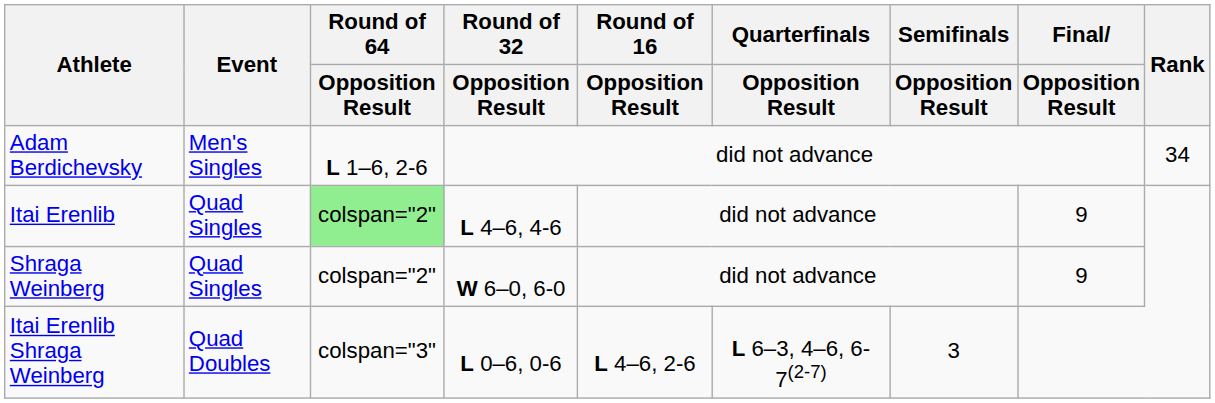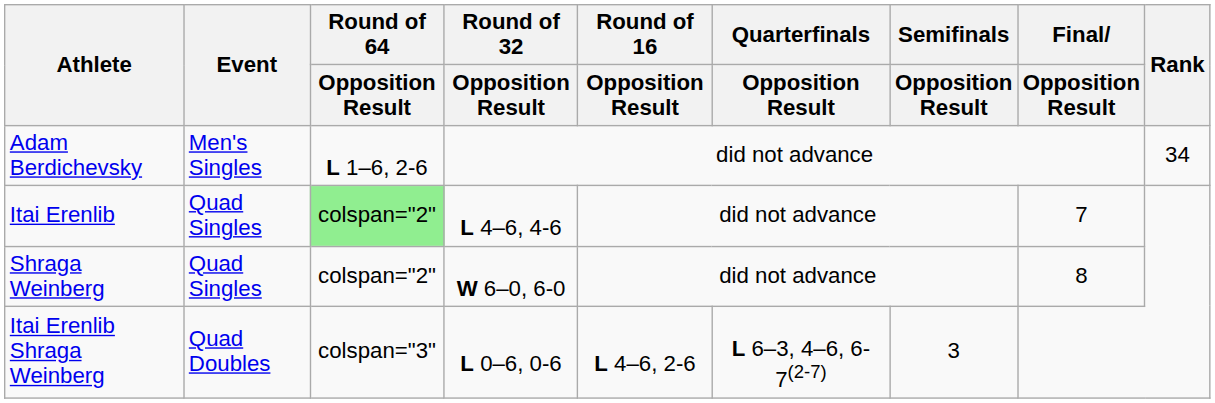(1081, 215) 9 -> (1081, 215) 7
(1081, 275) 9 -> (1081, 275) 8
